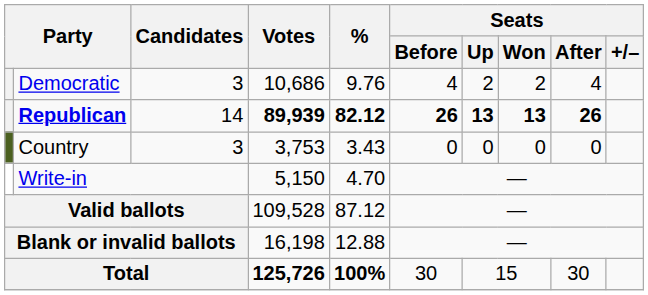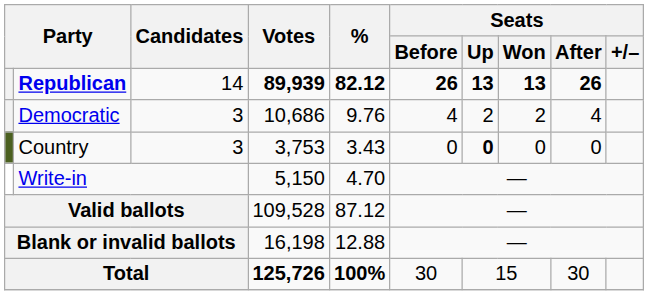rows swapped: (72, 115) <-> (69, 83)
(488, 147) normal -> (488, 147) bold
